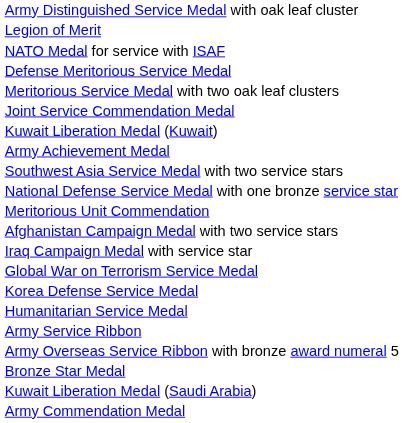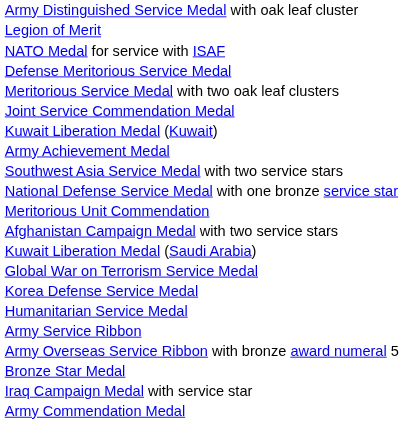(129, 251) Iraq Campaign Medal with service star -> (131, 251) Kuwait Liberation Medal (Saudi Arabia)
(131, 391) Kuwait Liberation Medal (Saudi Arabia) -> (129, 391) Iraq Campaign Medal with service star
